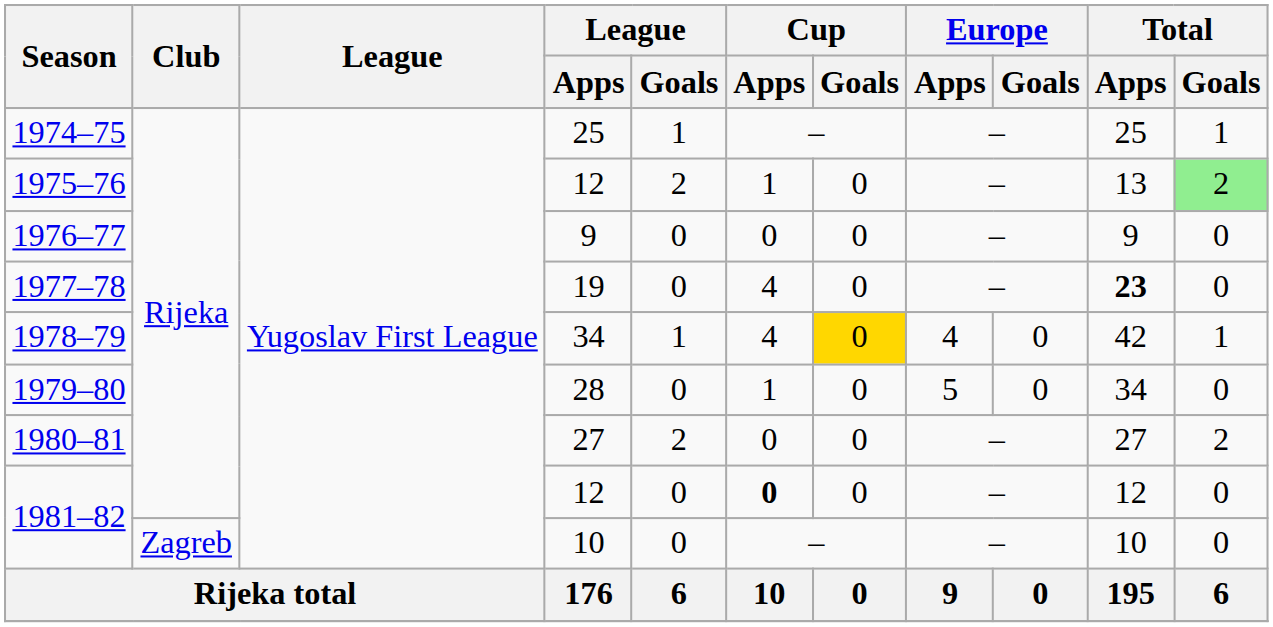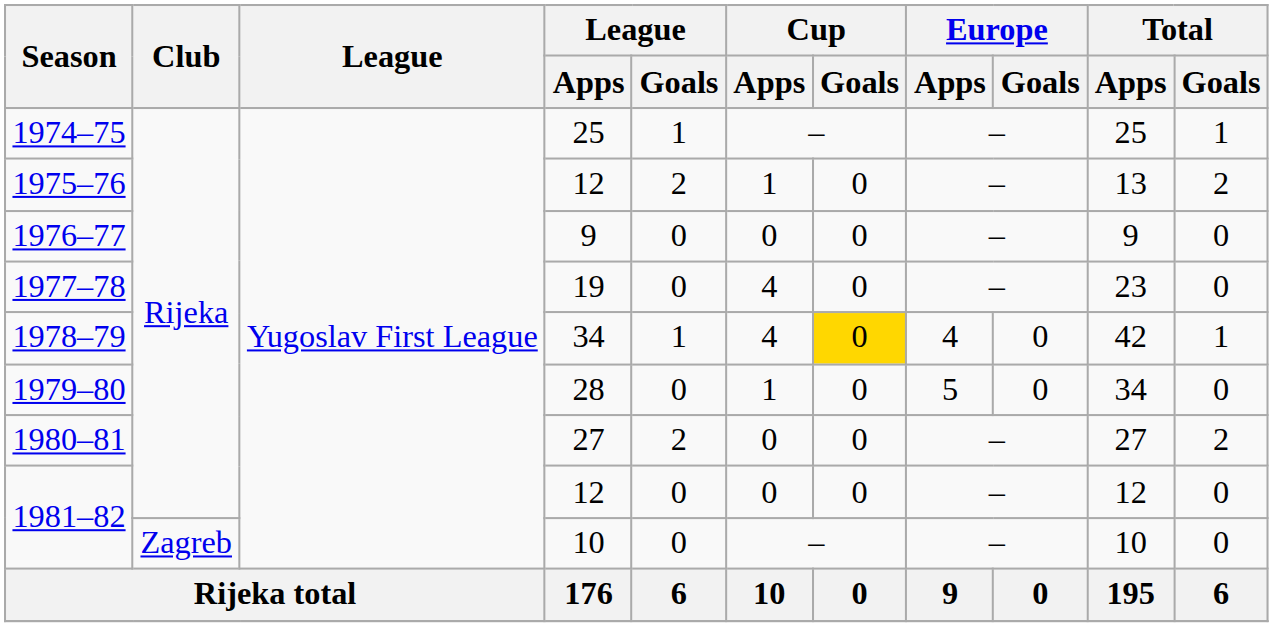(1221, 183) lightgreen background -> (1221, 183) no background
(1131, 286) bold -> (1131, 286) normal
(769, 491) bold -> (769, 491) normal
